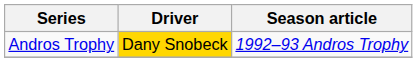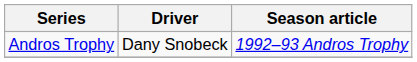(175, 44) gold background -> (175, 44) no background
